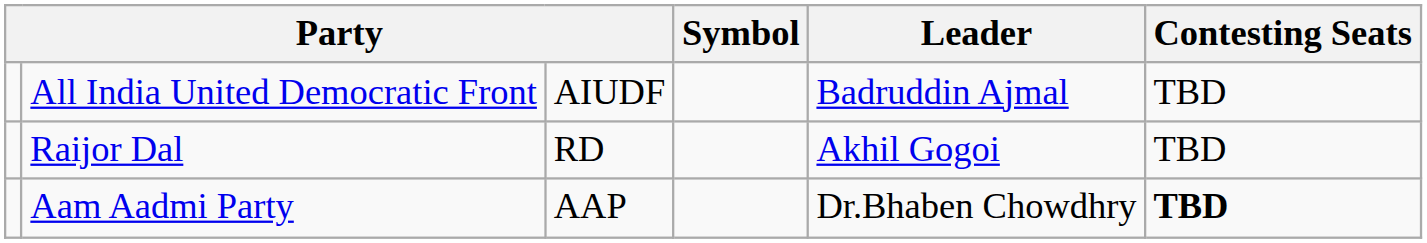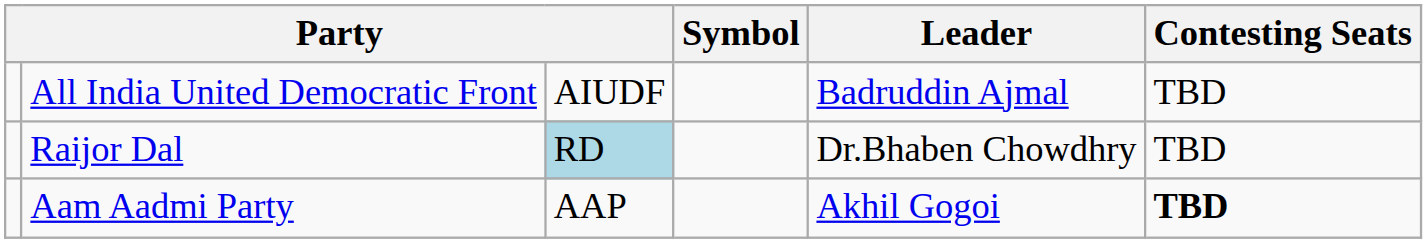(579, 149) no background -> (579, 149) lightblue background
(908, 149) Akhil Gogoi -> (977, 149) Dr.Bhaben Chowdhry
(977, 206) Dr.Bhaben Chowdhry -> (908, 206) Akhil Gogoi
